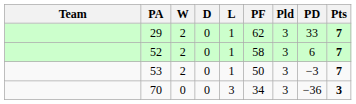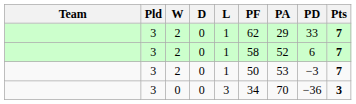columns swapped: (285, 14) <-> (156, 14)
